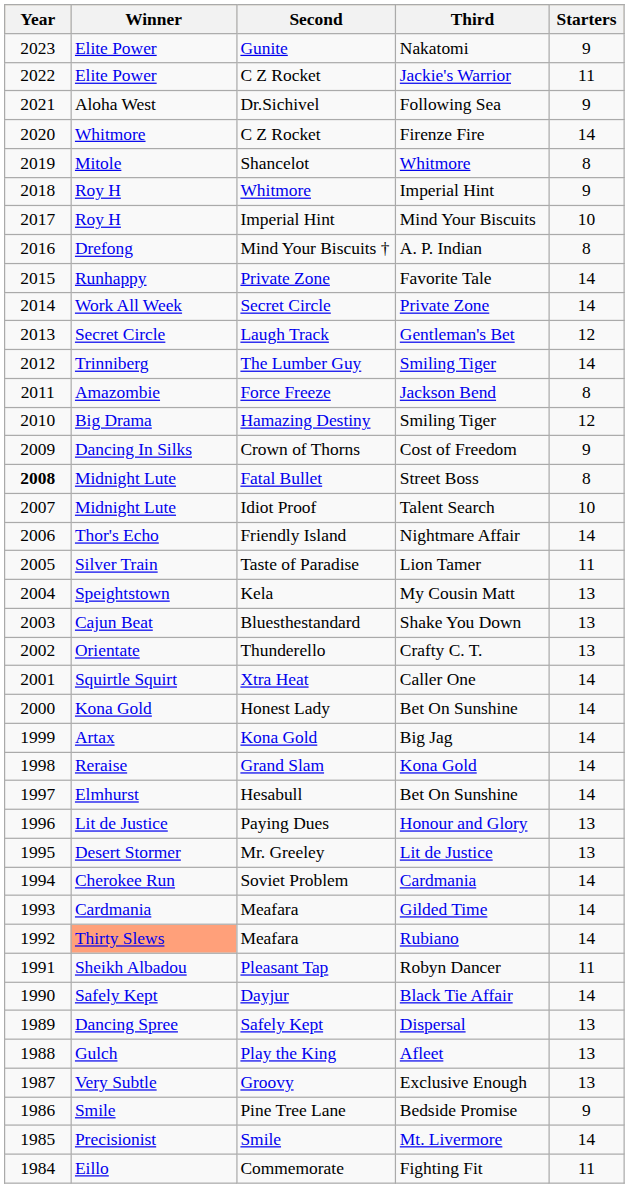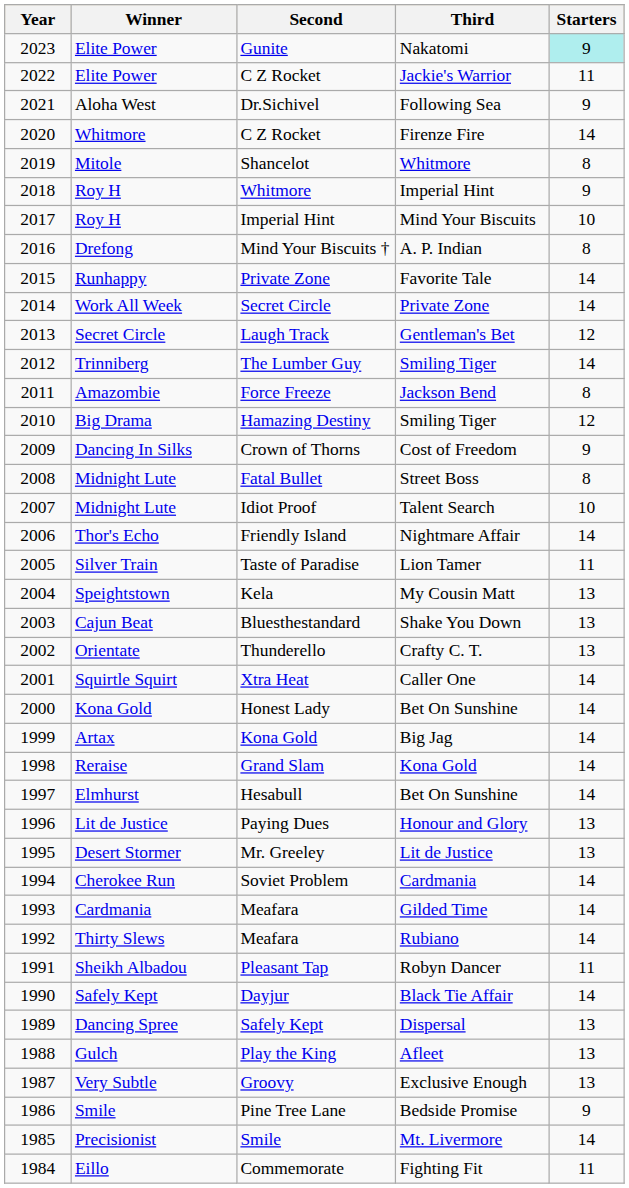(586, 47) no background -> (586, 47) paleturquoise background
(38, 479) bold -> (38, 479) normal
(120, 938) lightsalmon background -> (120, 938) no background
